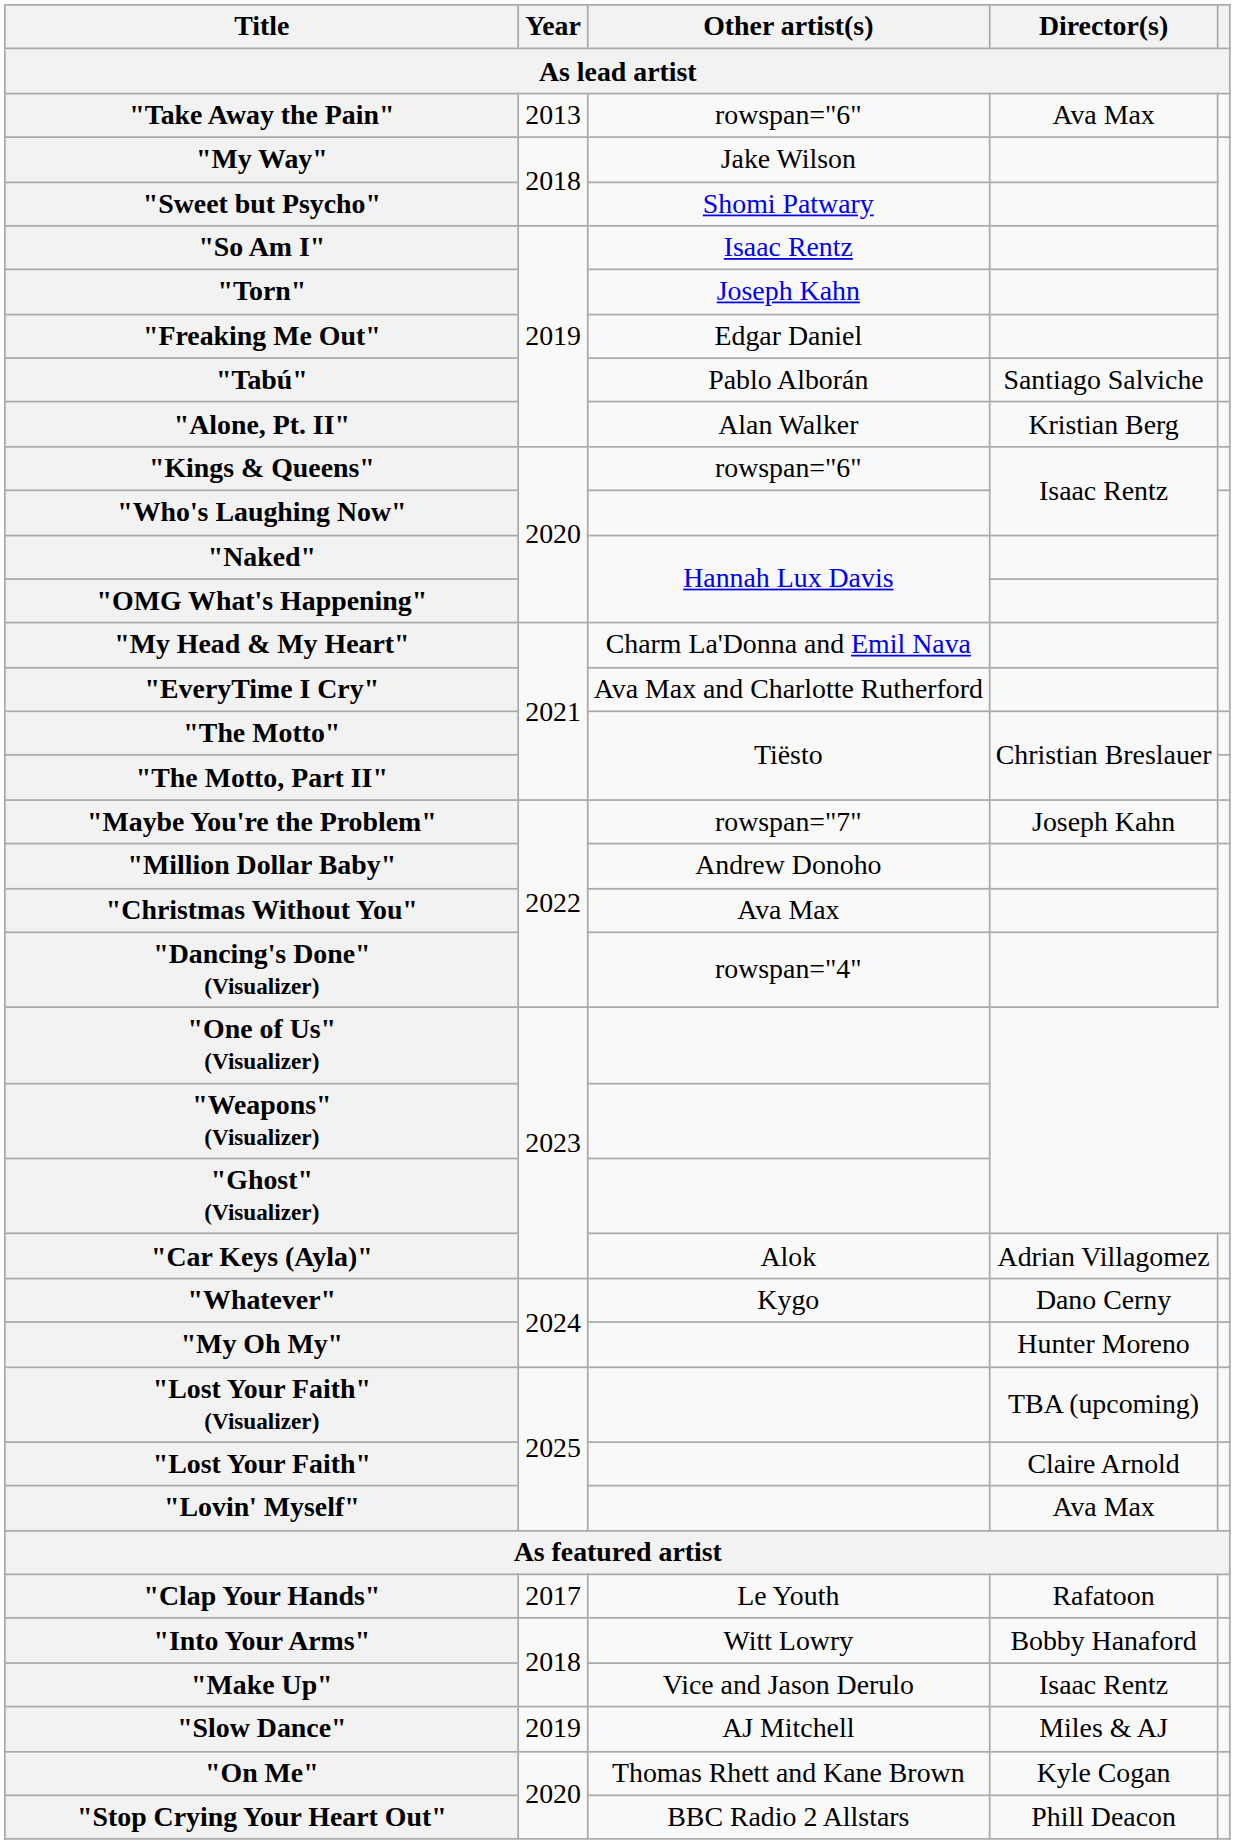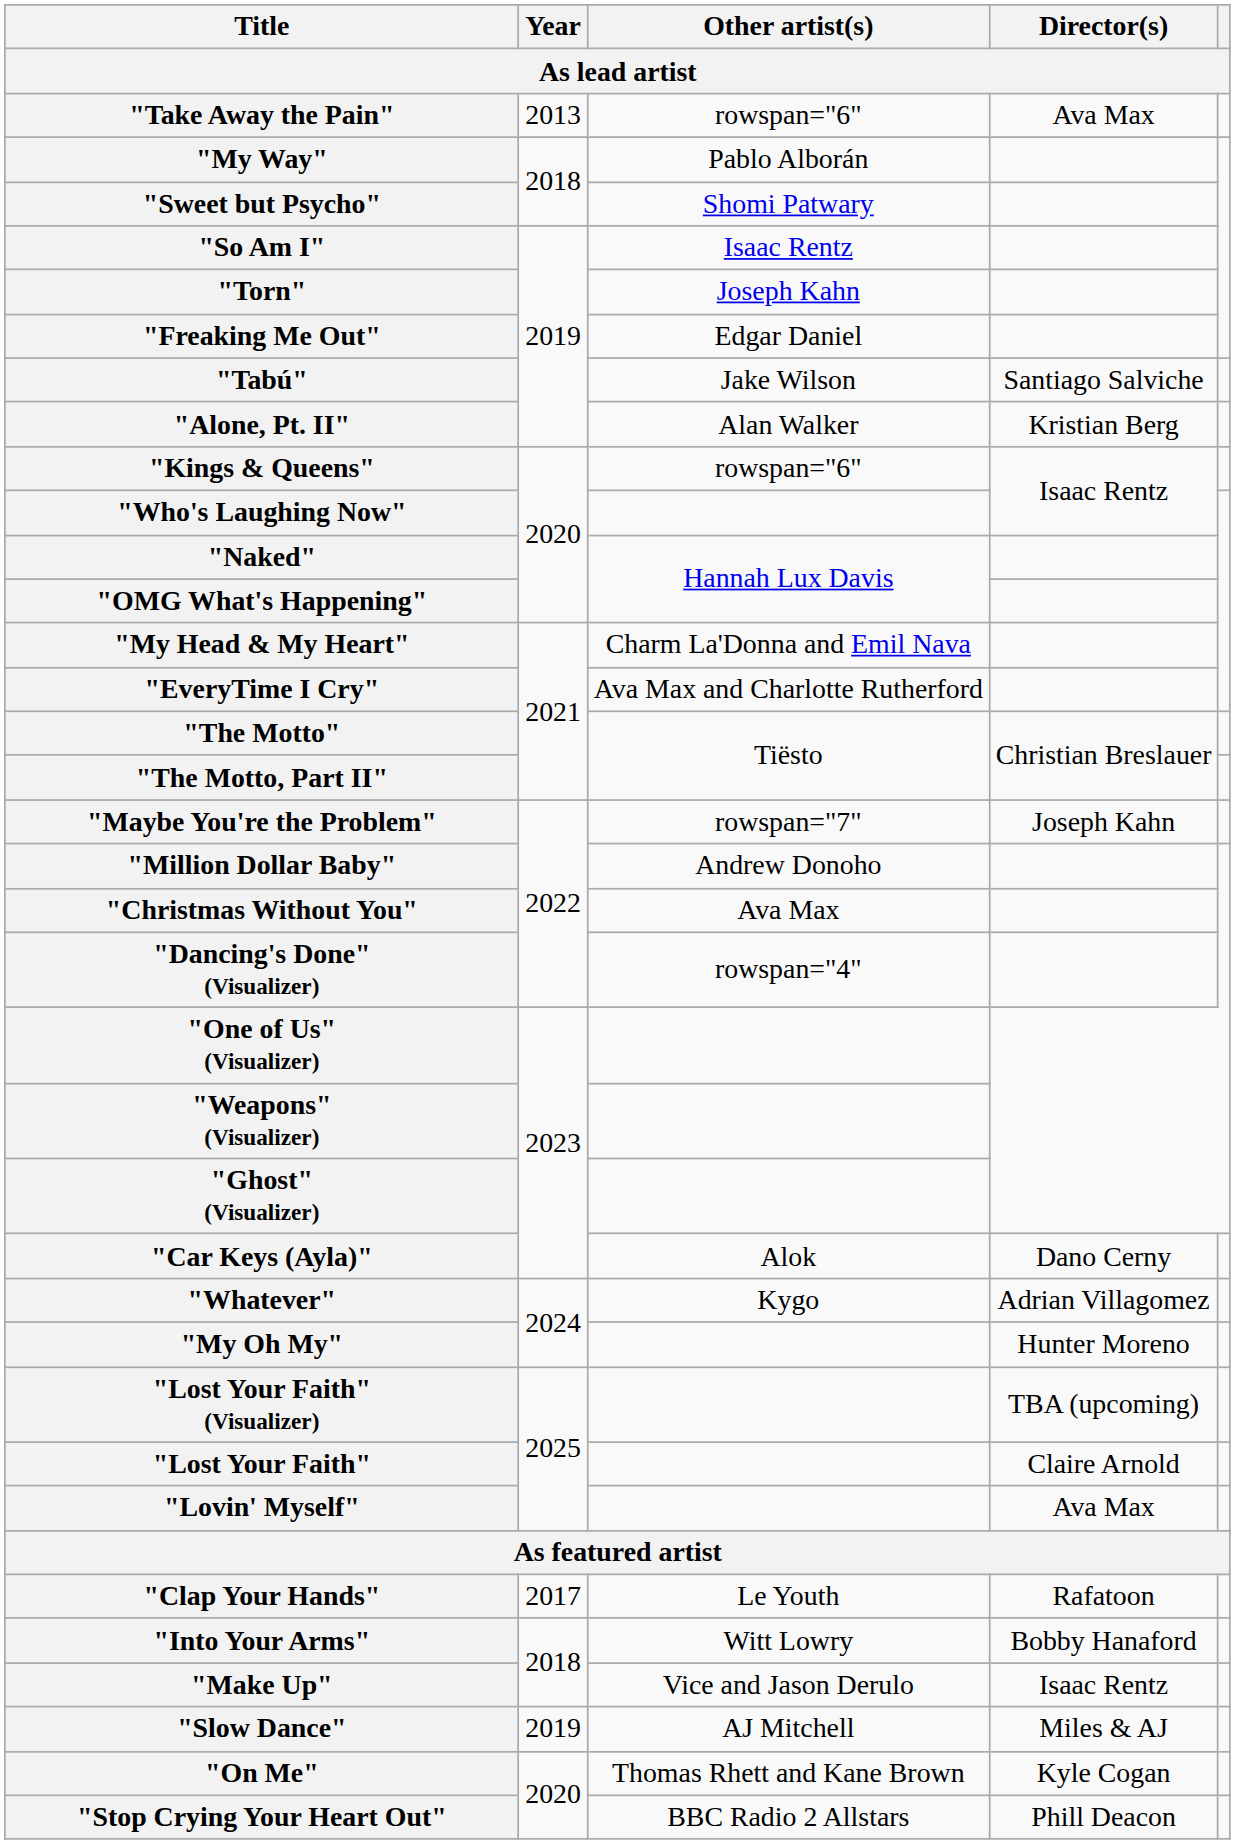(788, 159) Jake Wilson -> (788, 159) Pablo Alborán
(788, 379) Pablo Alborán -> (788, 379) Jake Wilson
(1104, 1255) Adrian Villagomez -> (1104, 1255) Dano Cerny
(1104, 1299) Dano Cerny -> (1104, 1299) Adrian Villagomez
